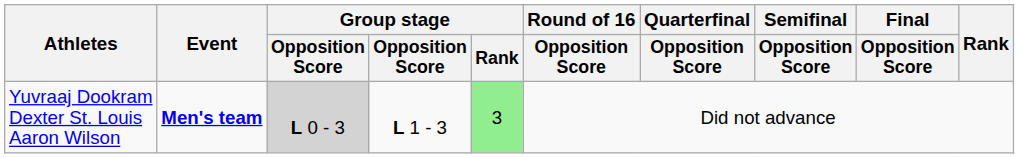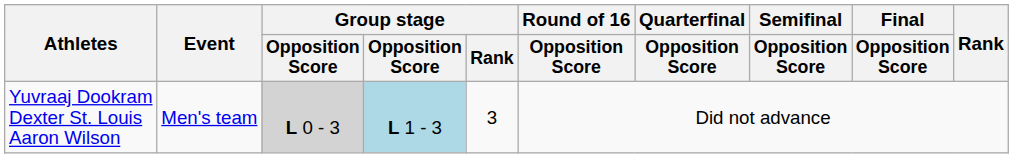(212, 118) bold -> (209, 118) normal
(420, 128) no background -> (415, 128) lightblue background
(497, 118) lightgreen background -> (492, 118) no background
